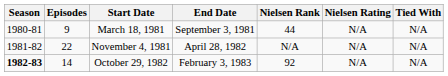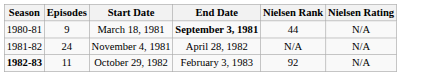- column: (418, 12)
(215, 29) normal -> (217, 29) bold
(67, 46) 22 -> (67, 46) 24
(67, 63) 14 -> (67, 63) 11
